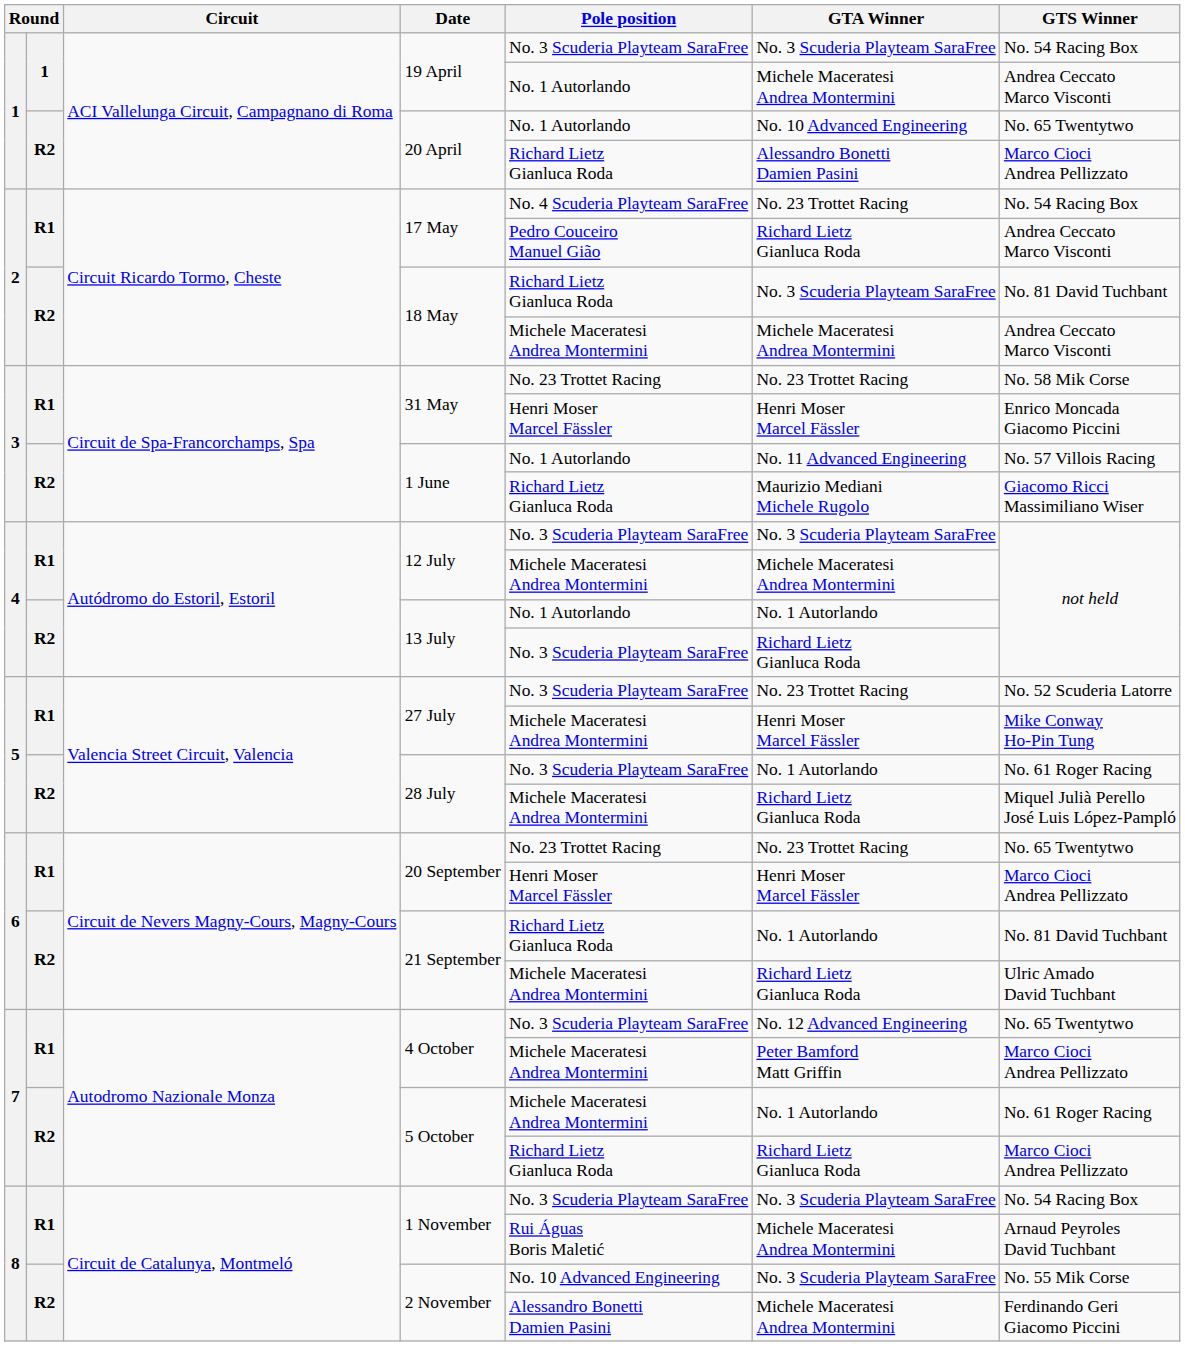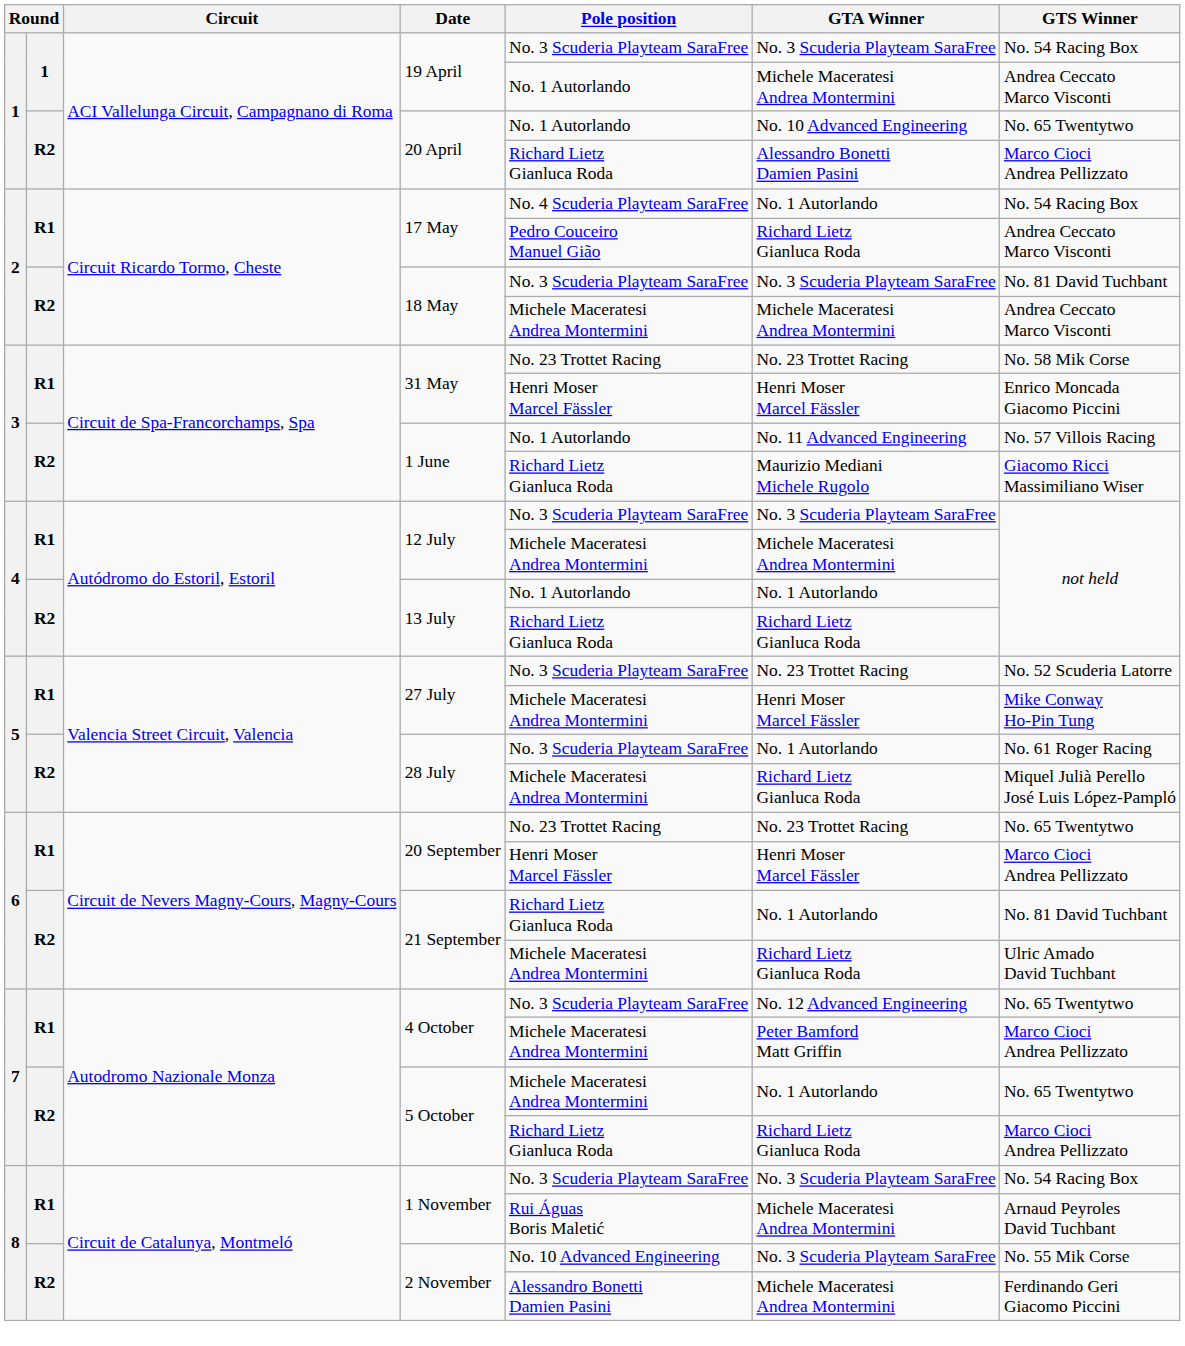(832, 203) No. 23 Trottet Racing -> (817, 203) No. 1 Autorlando
(561, 291) Richard Lietz Gianluca Roda -> (629, 280) No. 3 Scuderia Playteam SaraFree
(629, 652) No. 3 Scuderia Playteam SaraFree -> (561, 631) Richard Lietz Gianluca Roda
(1078, 1111) No. 61 Roger Racing -> (1069, 1090) No. 65 Twentytwo
